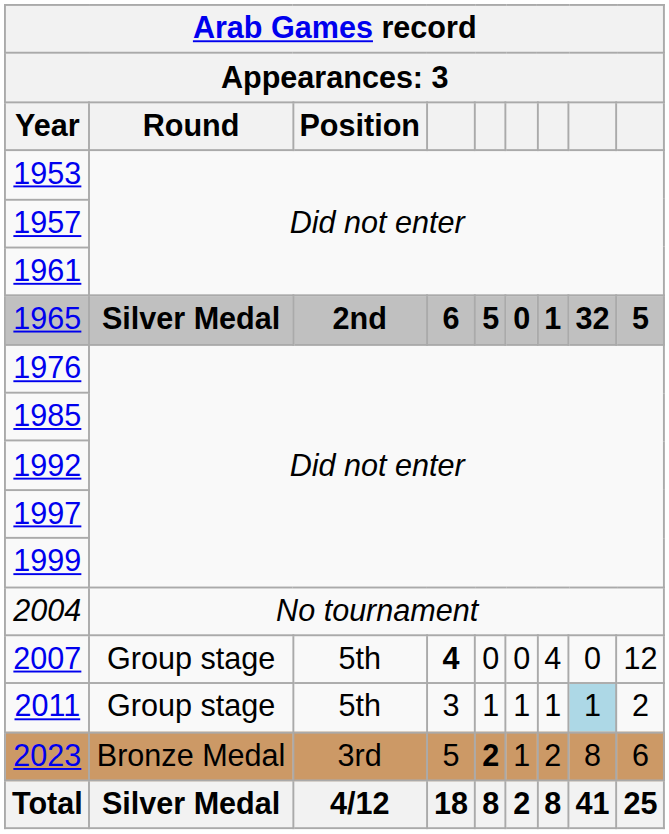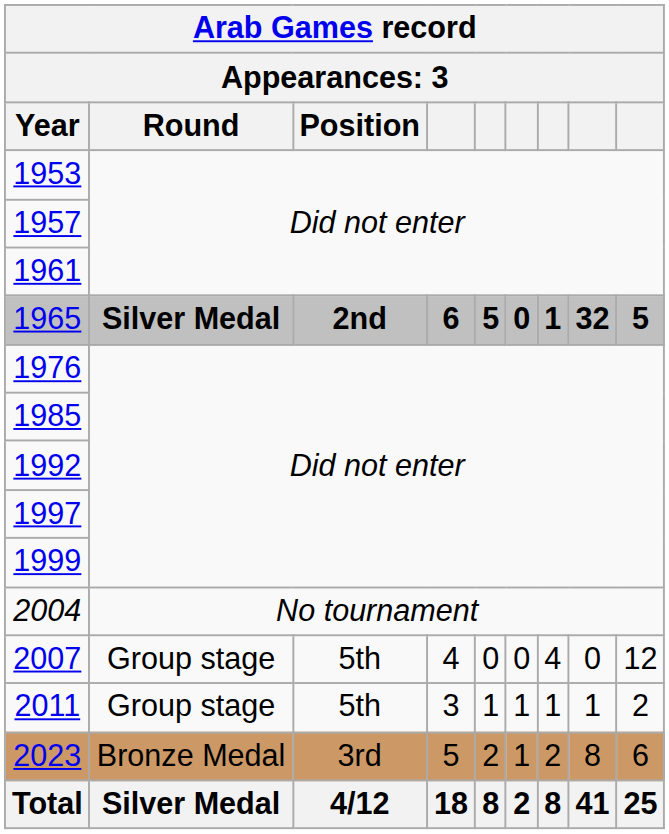(451, 658) bold -> (451, 658) normal
(592, 707) lightblue background -> (592, 707) no background
(491, 755) bold -> (491, 755) normal
